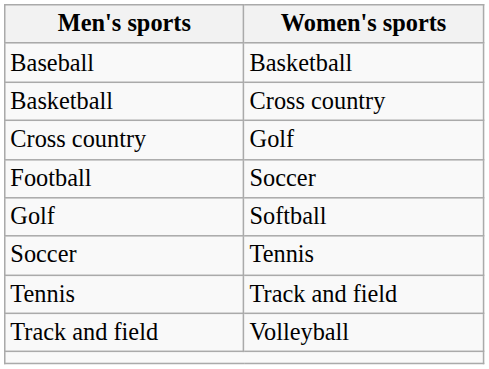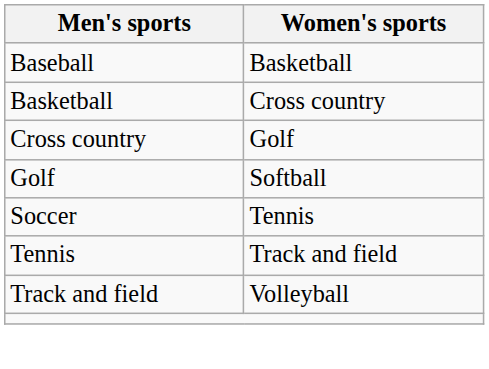- row: (51, 178)
